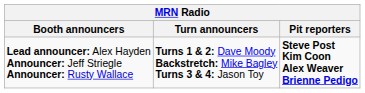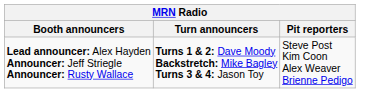(320, 63) bold -> (317, 63) normal
